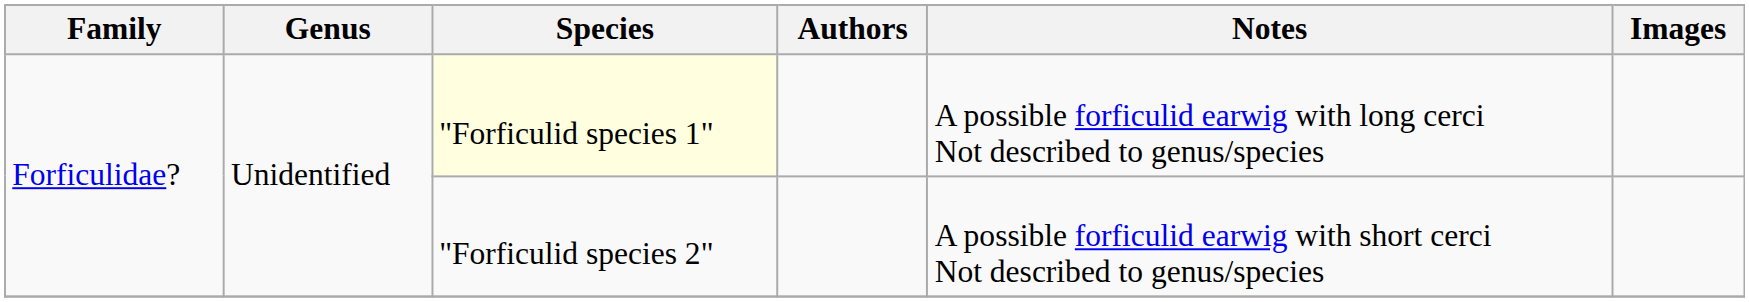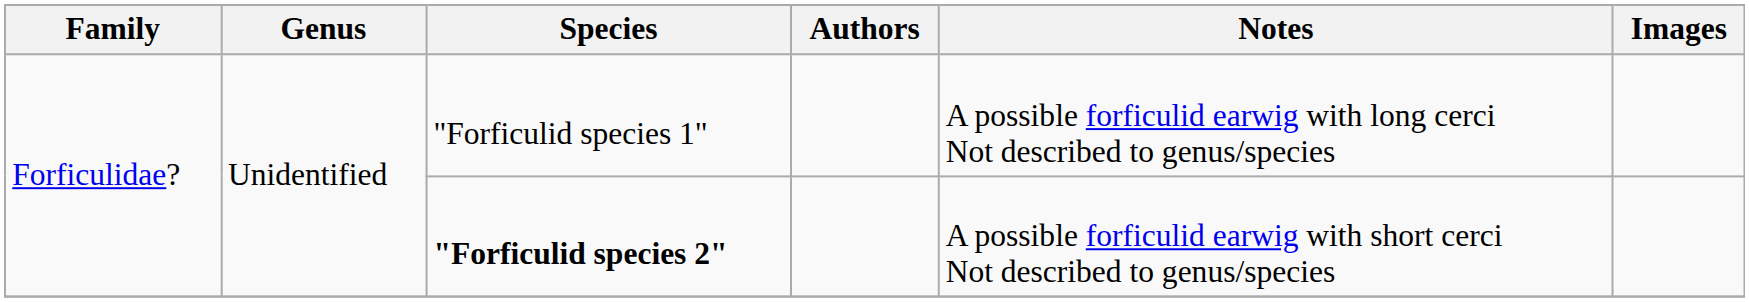(576, 132) lightyellow background -> (571, 132) no background
(576, 253) normal -> (580, 253) bold
